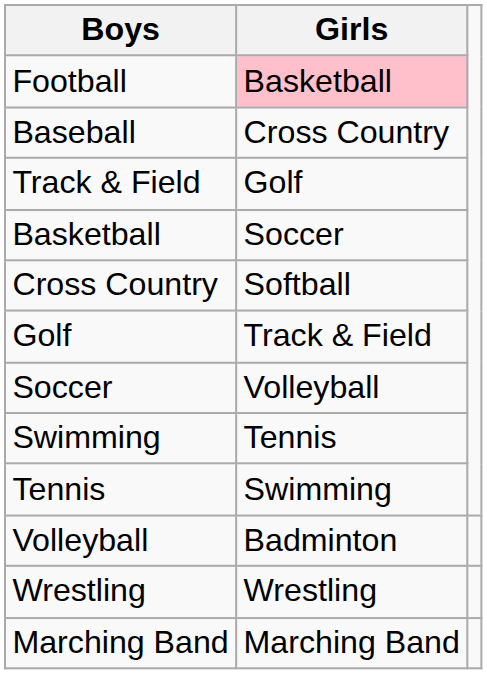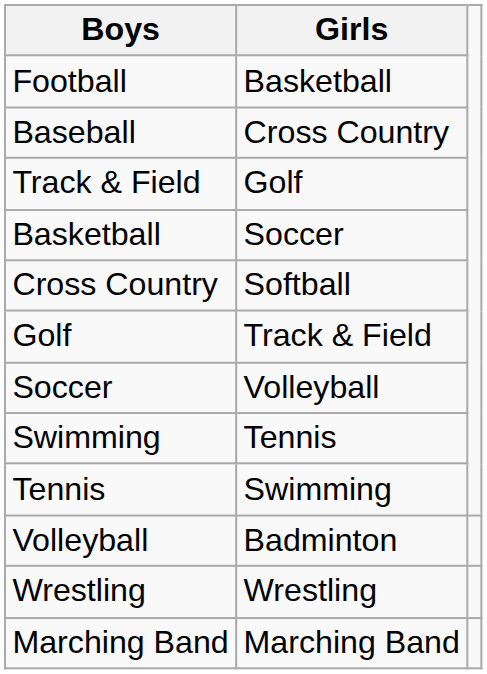(318, 81) pink background -> (318, 81) no background
